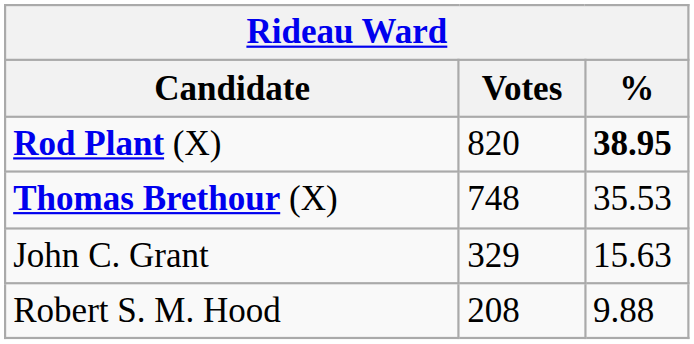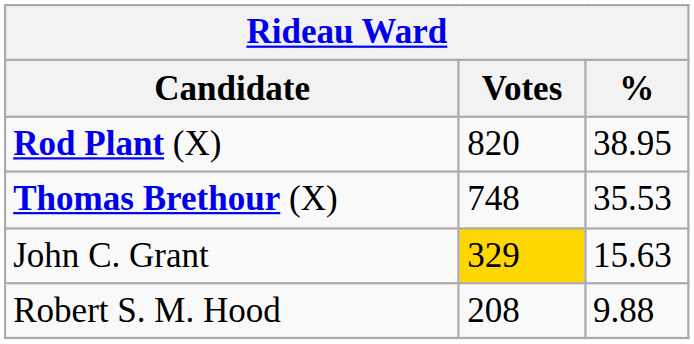(632, 143) bold -> (632, 143) normal
(494, 254) no background -> (494, 254) gold background
